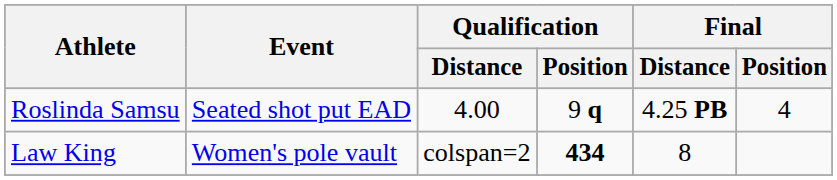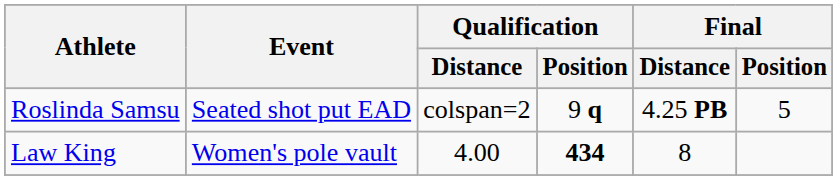(477, 110) 4.00 -> (477, 110) colspan=2
(784, 110) 4 -> (784, 110) 5
(477, 153) colspan=2 -> (477, 153) 4.00
